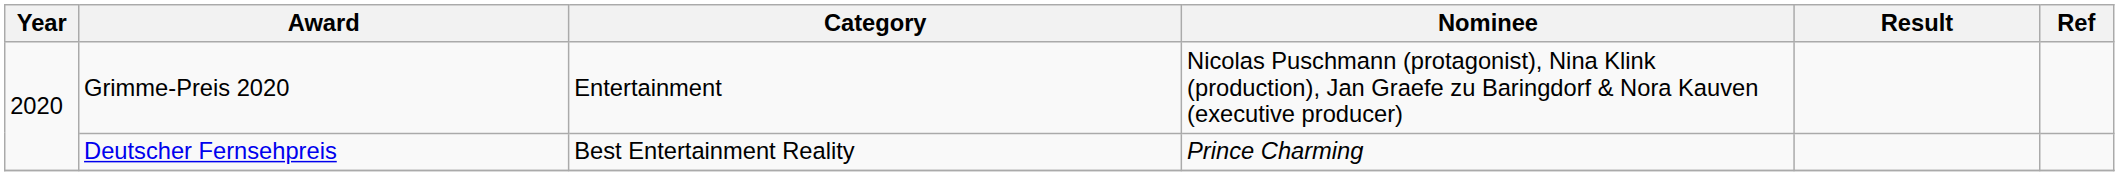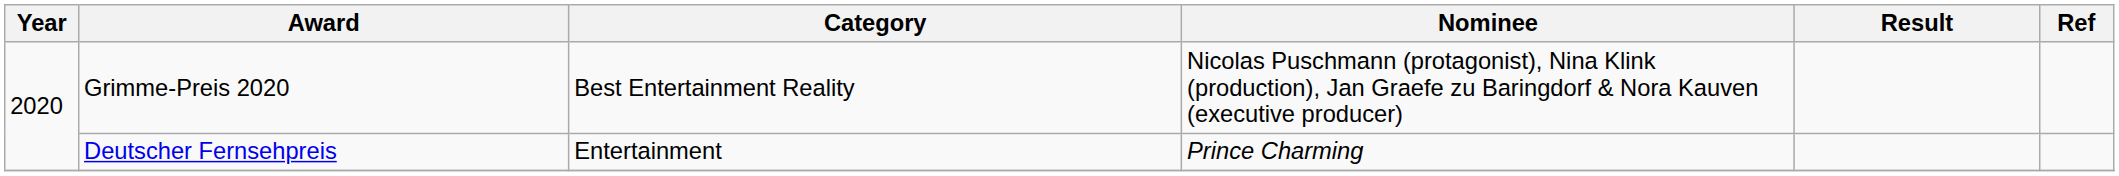(648, 87) Entertainment -> (714, 87) Best Entertainment Reality
(714, 151) Best Entertainment Reality -> (648, 151) Entertainment
